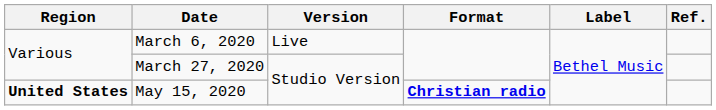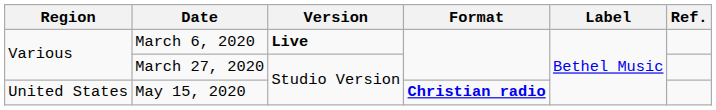(290, 42) normal -> (290, 42) bold
(68, 92) bold -> (68, 92) normal
